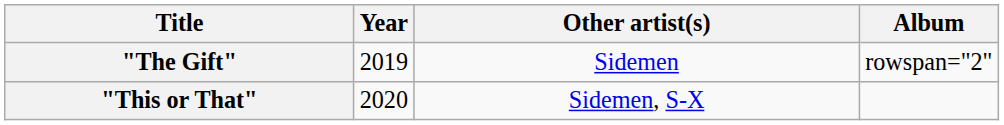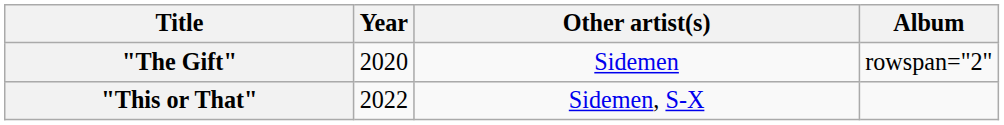(384, 61) 2019 -> (384, 61) 2020
(384, 100) 2020 -> (384, 100) 2022
